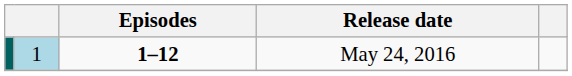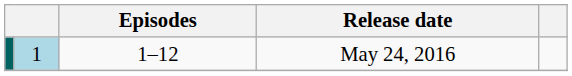(158, 53) bold -> (158, 53) normal
